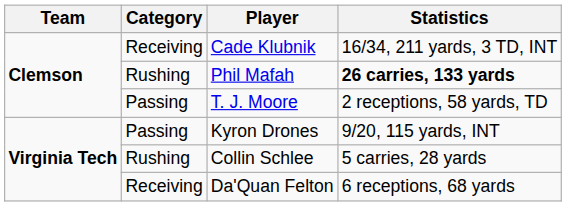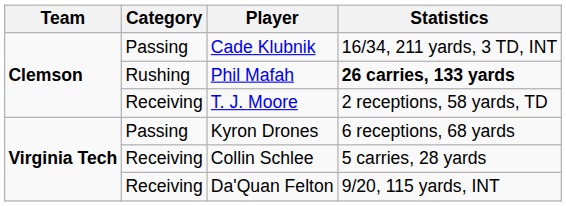(164, 46) Receiving -> (157, 46) Passing
(157, 102) Passing -> (164, 102) Receiving
(421, 130) 9/20, 115 yards, INT -> (428, 130) 6 receptions, 68 yards
(158, 158) Rushing -> (164, 158) Receiving
(428, 186) 6 receptions, 68 yards -> (421, 186) 9/20, 115 yards, INT
